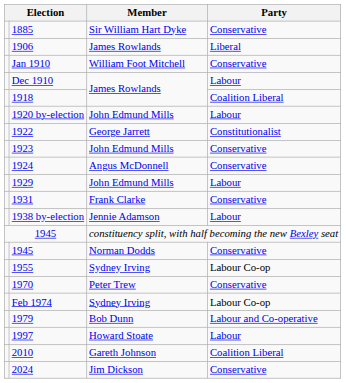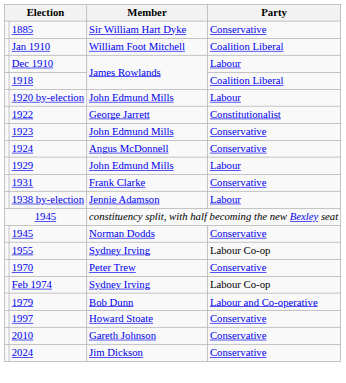- row: (22, 47)
(238, 64) Conservative -> (247, 47) Coalition Liberal
(225, 336) Labour -> (238, 319) Conservative
(247, 353) Coalition Liberal -> (238, 336) Conservative
